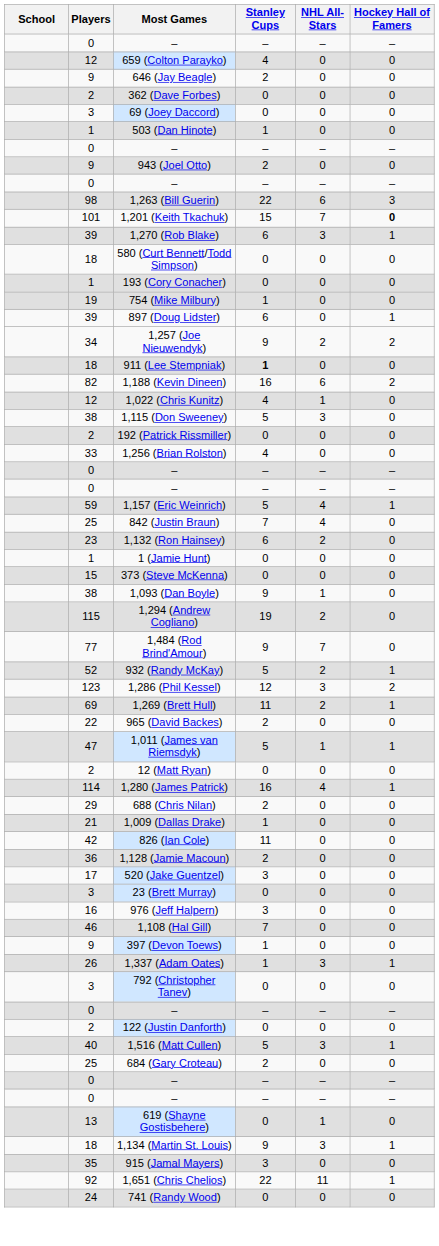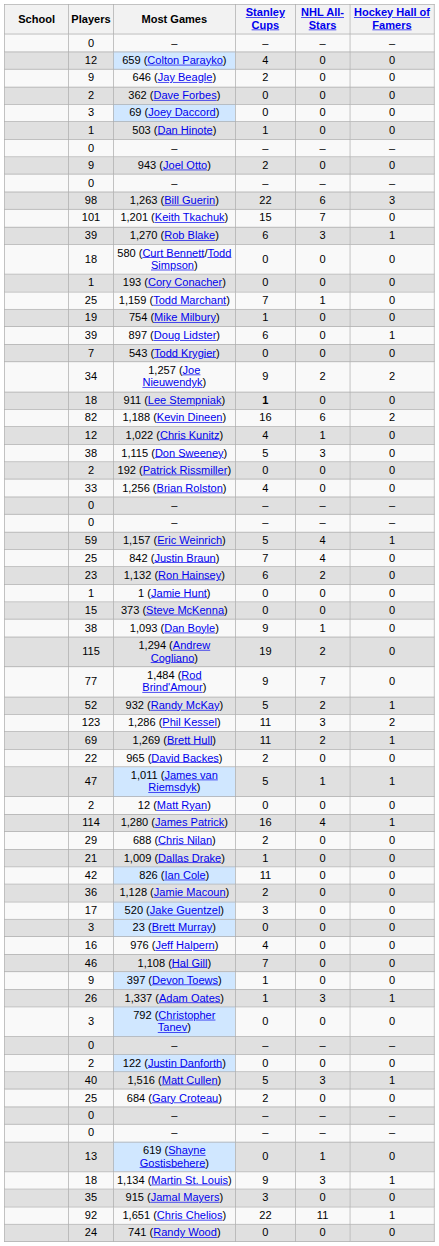(392, 218) bold -> (392, 218) normal
+ row: (91, 300)
+ row: (91, 353)
(265, 688) 12 -> (265, 723) 11
(265, 910) 3 -> (265, 945) 4
